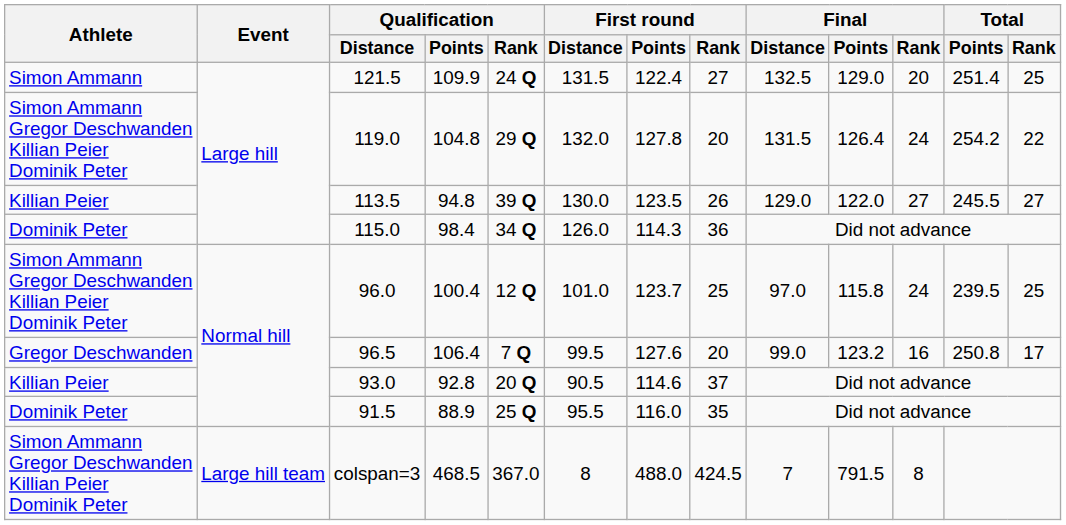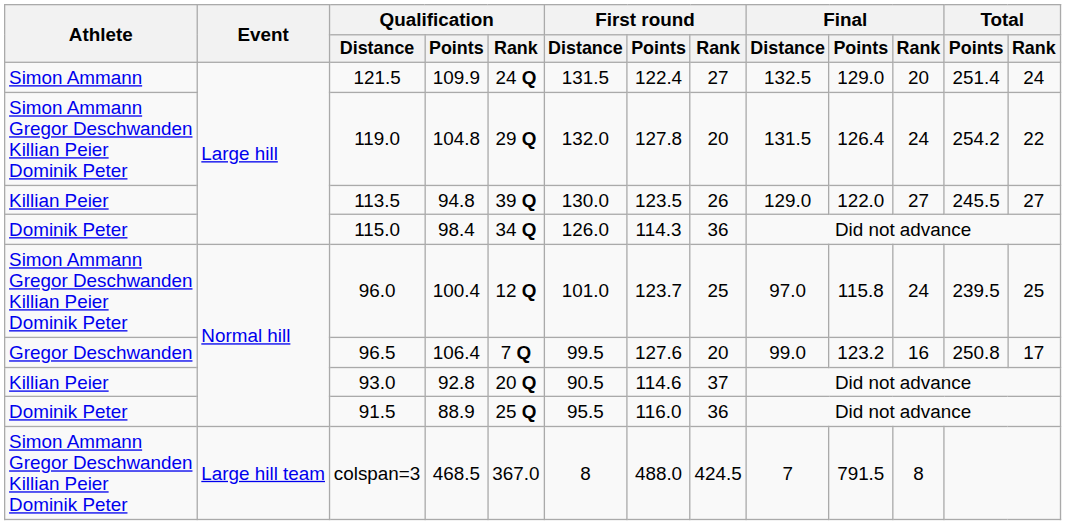(1034, 78) 25 -> (1034, 78) 24
(718, 412) 35 -> (718, 412) 36
